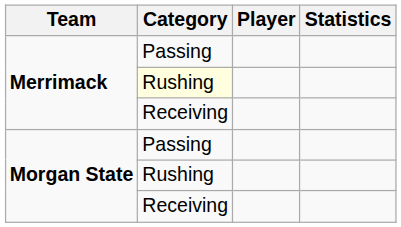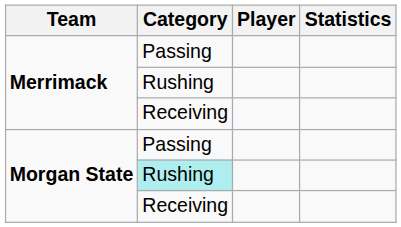(178, 82) lightyellow background -> (178, 82) no background
(178, 175) no background -> (178, 175) paleturquoise background
